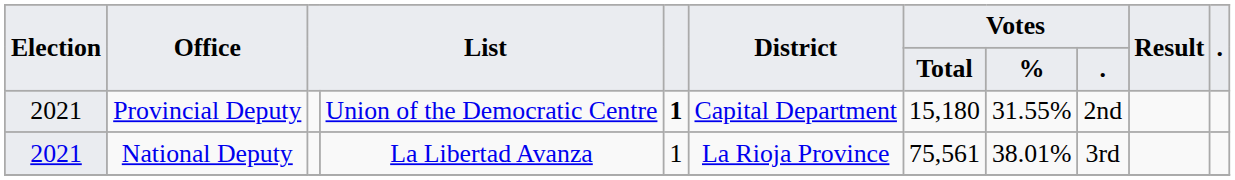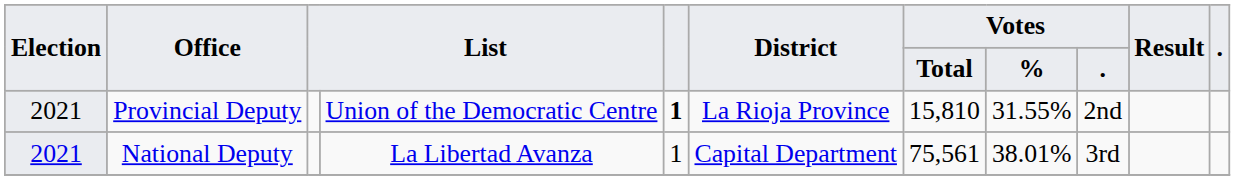(796, 111) Capital Department -> (796, 111) La Rioja Province
(944, 111) 15,180 -> (944, 111) 15,810
(796, 153) La Rioja Province -> (796, 153) Capital Department
